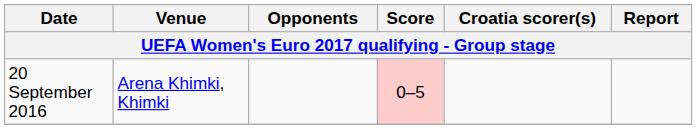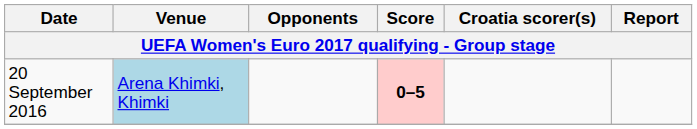(171, 92) no background -> (171, 92) lightblue background
(410, 92) normal -> (410, 92) bold
